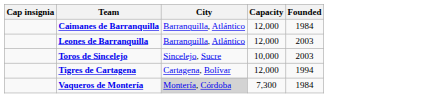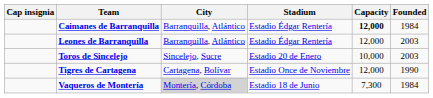+ column: (300, 12)
(266, 26) normal -> (371, 26) bold
(304, 71) 1994 -> (409, 71) 1990
